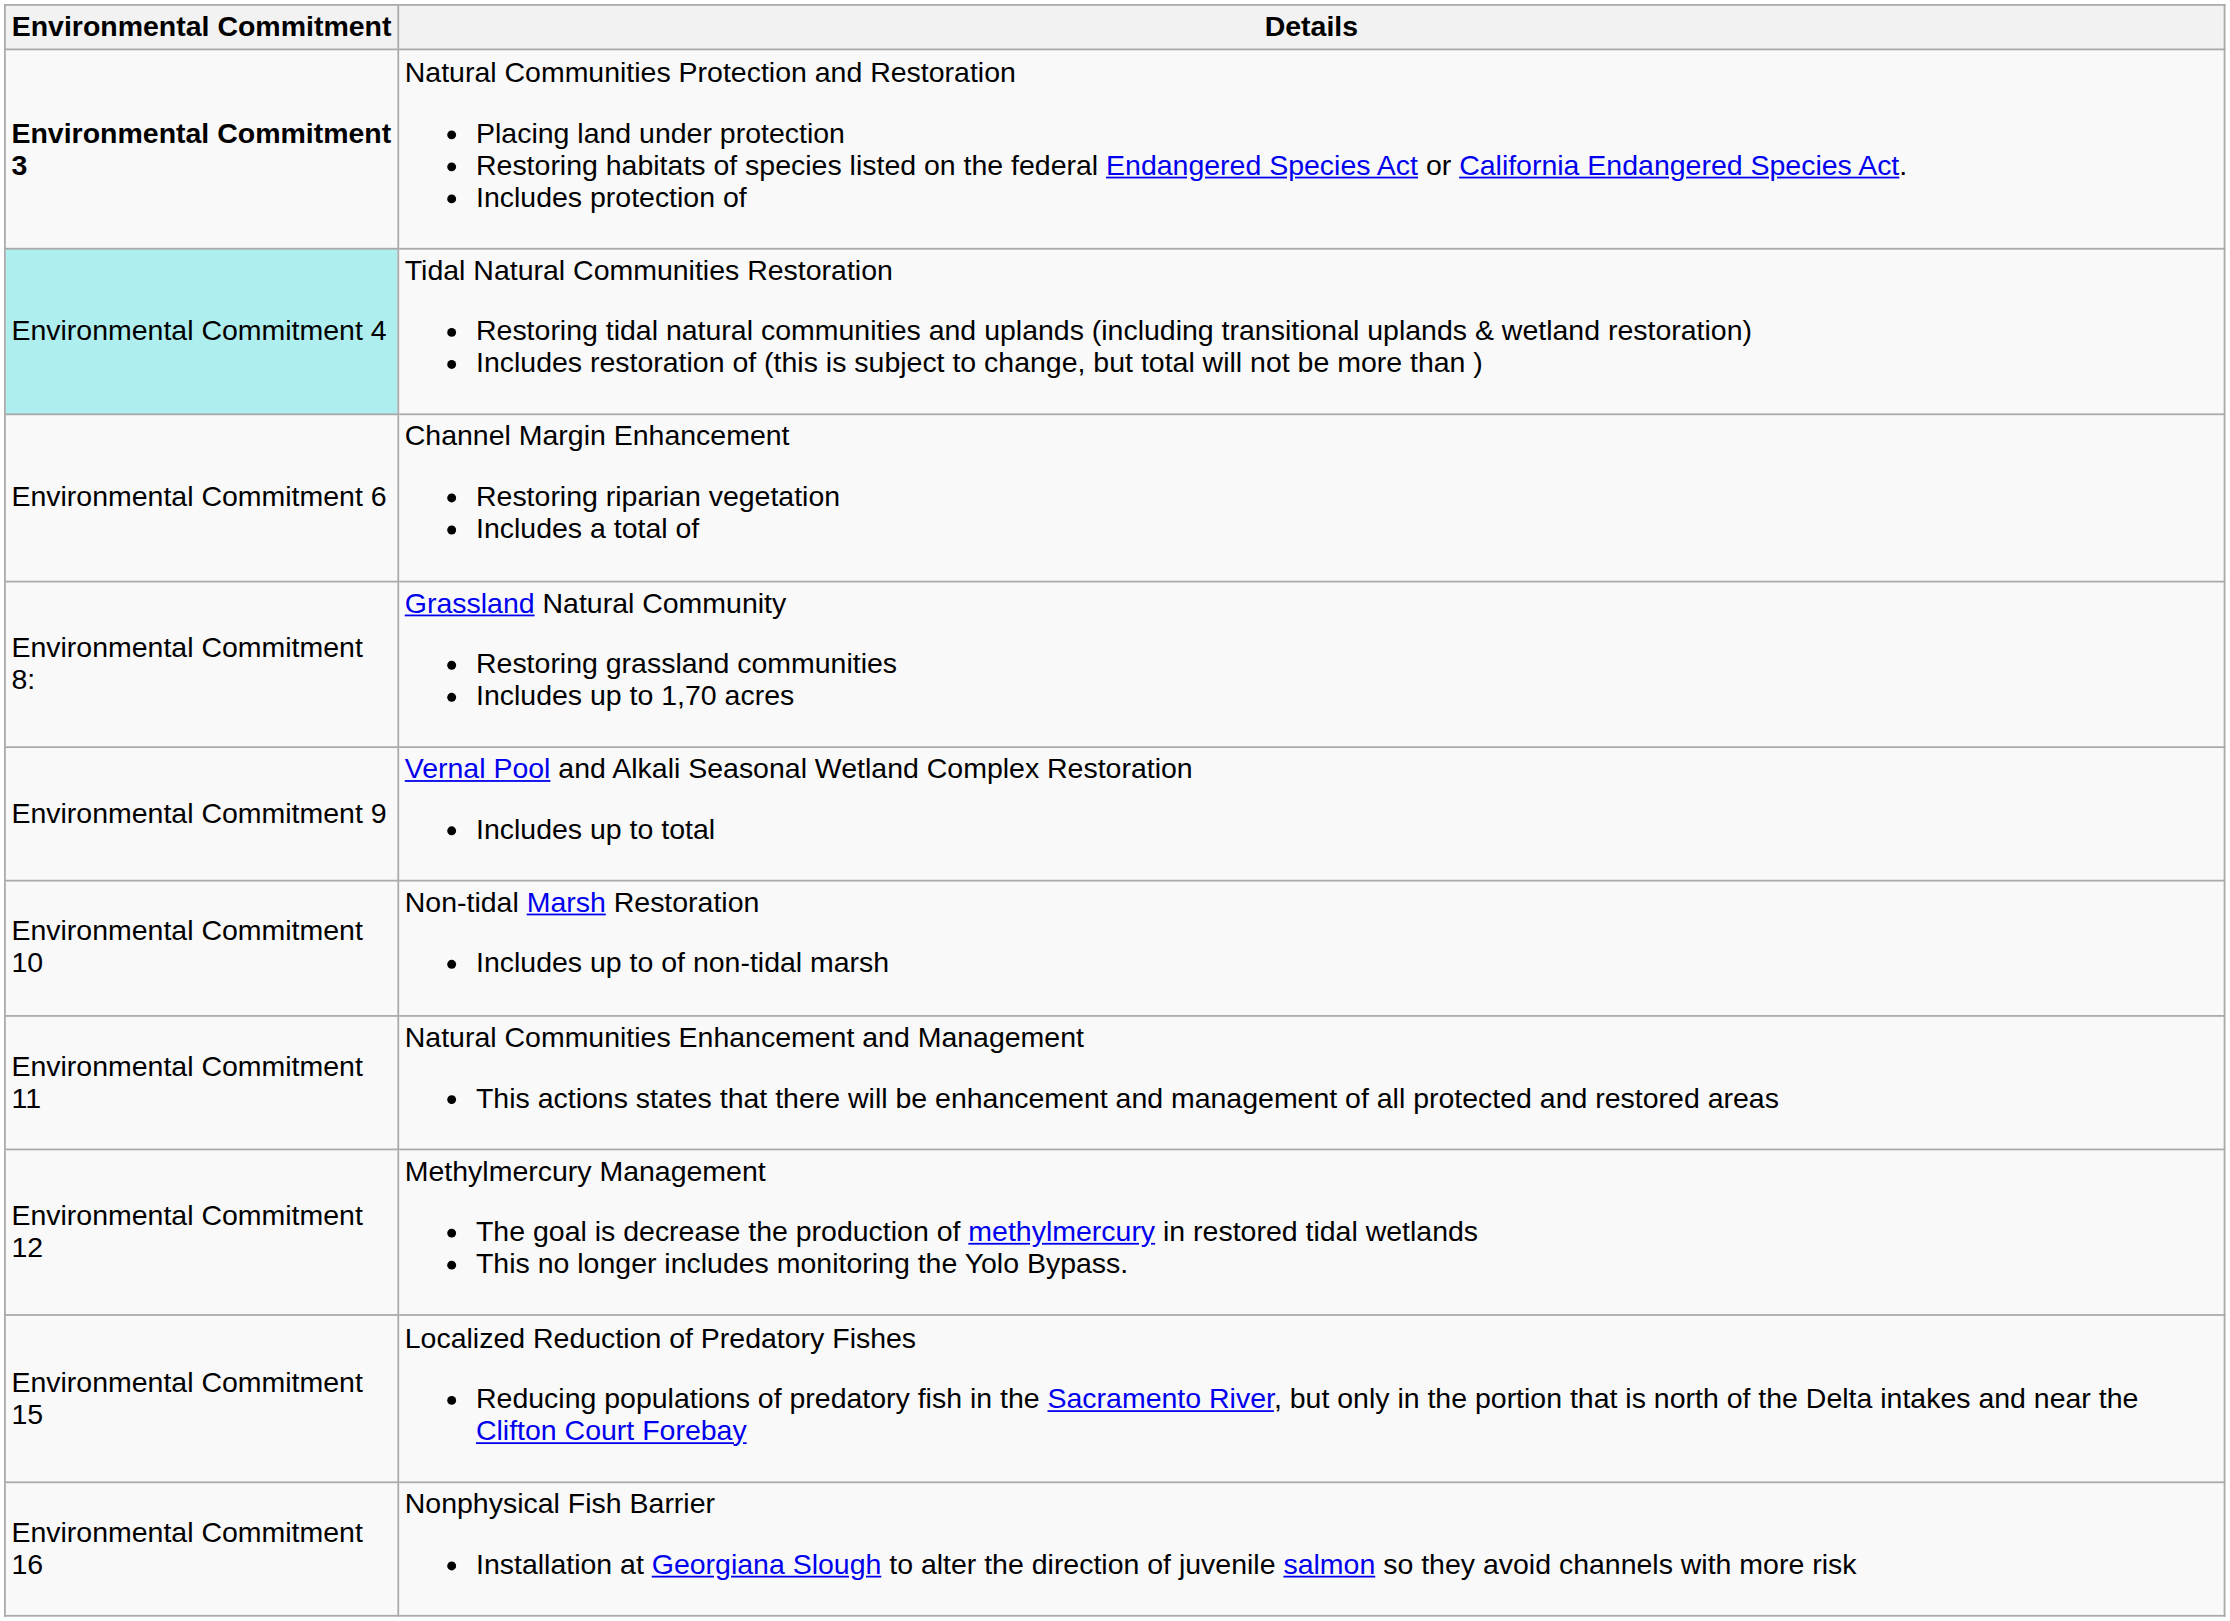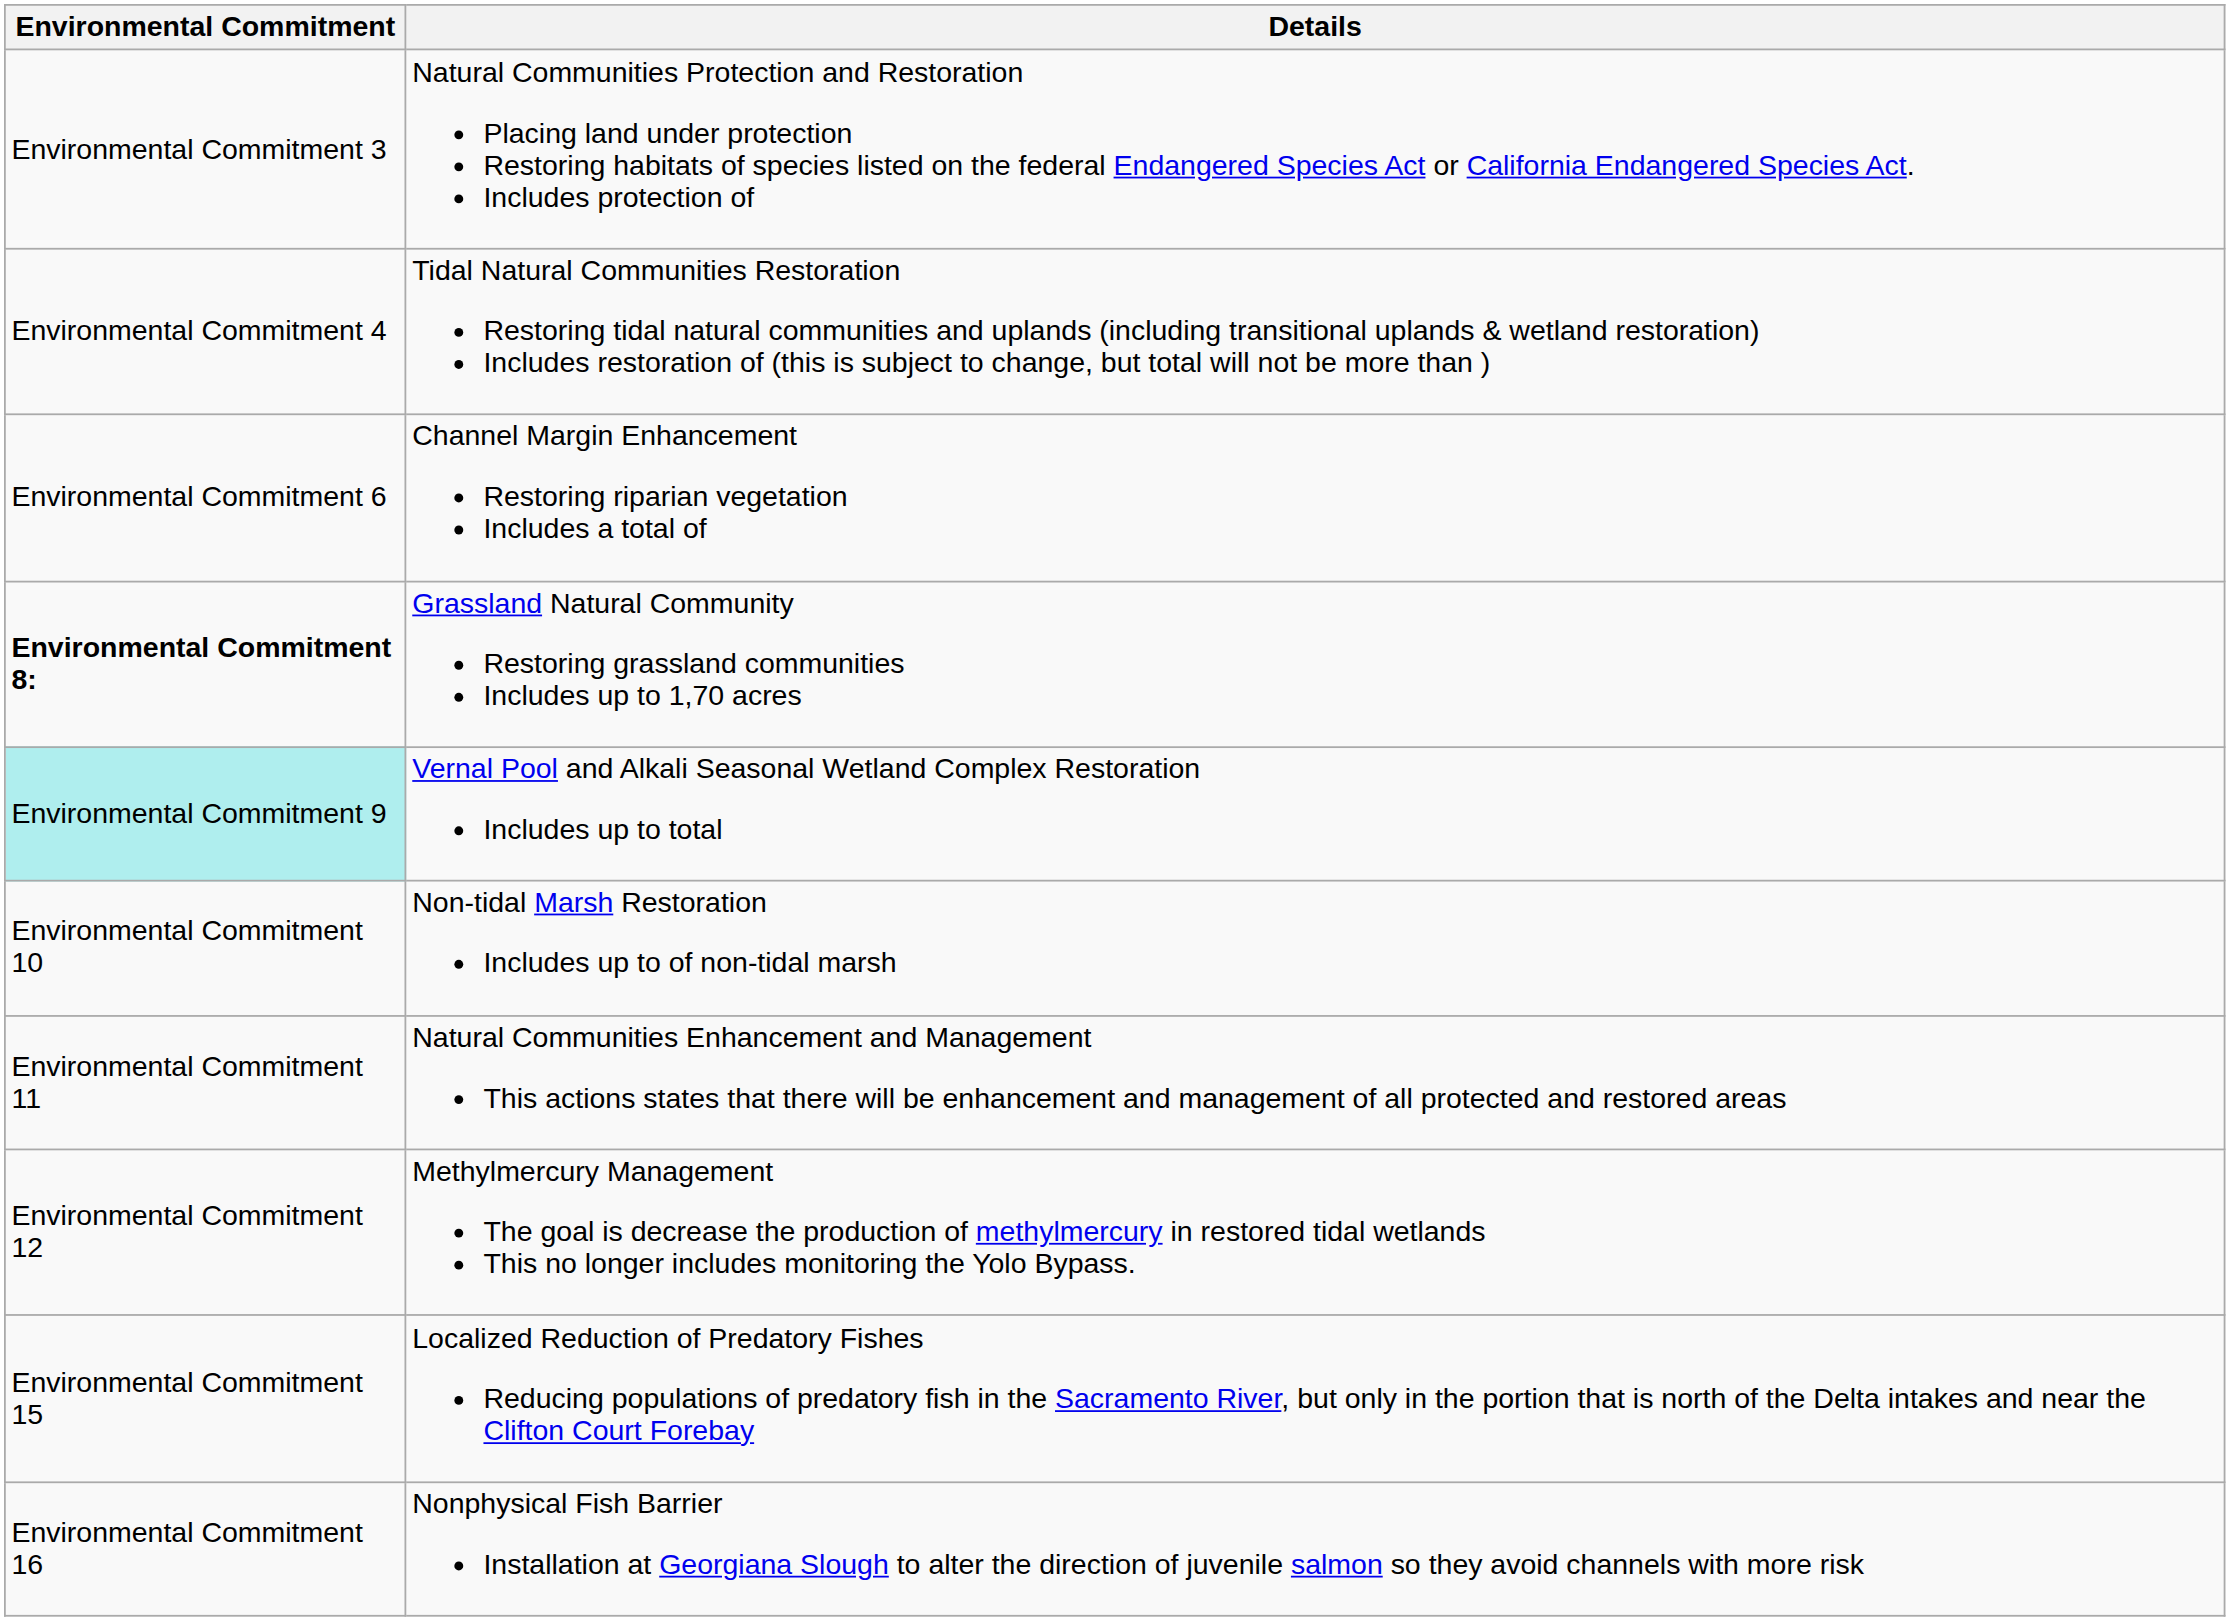(201, 148) bold -> (199, 148) normal
(199, 331) paleturquoise background -> (199, 331) no background
(187, 663) normal -> (201, 663) bold
(199, 813) no background -> (199, 813) paleturquoise background
